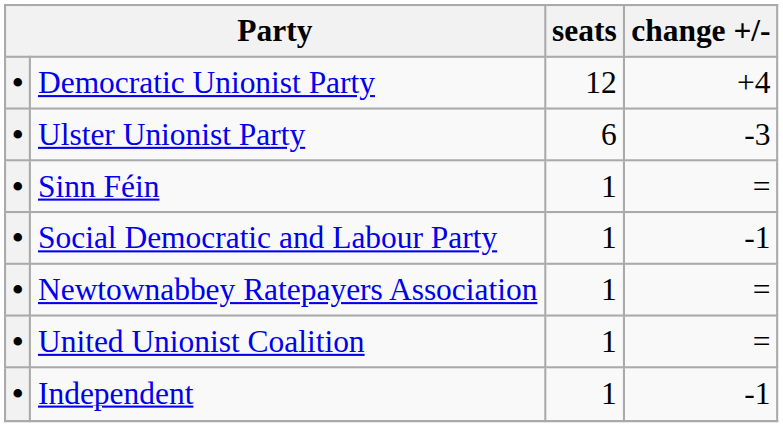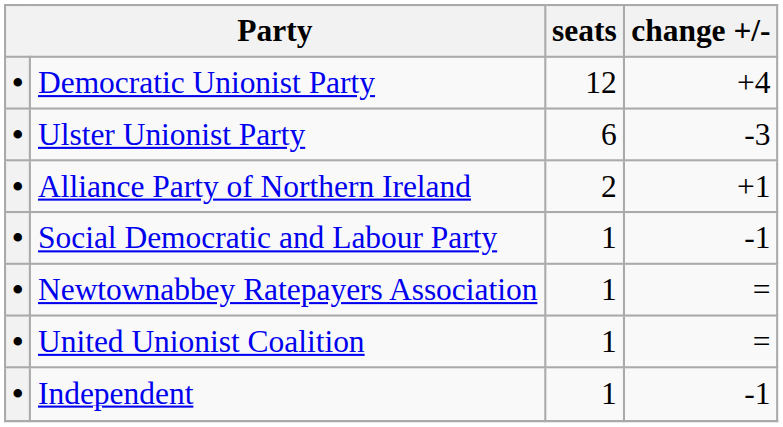+ row: (254, 186)
- row: (99, 186)
